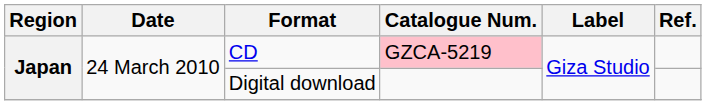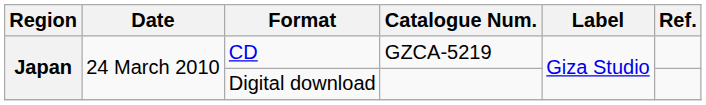(438, 52) pink background -> (438, 52) no background
